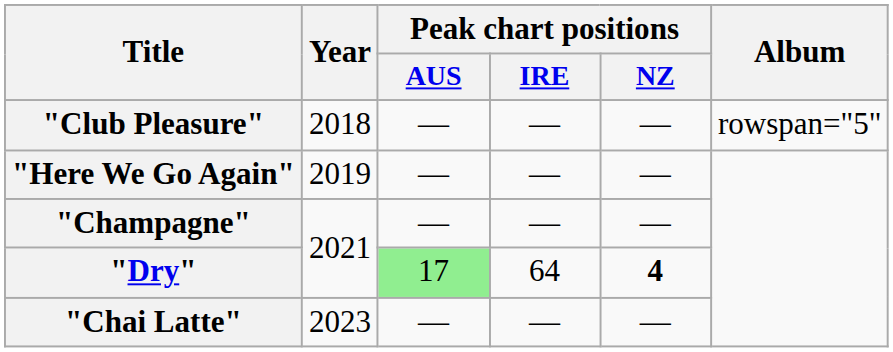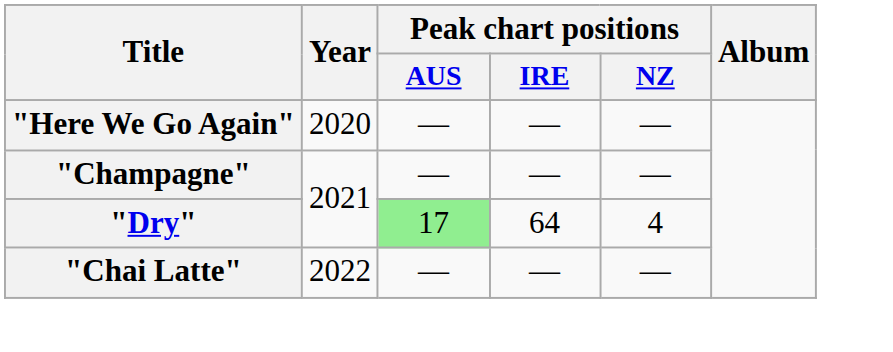- row: (153, 124)
(340, 173) 2019 -> (340, 124) 2020
(655, 272) bold -> (655, 222) normal
(340, 321) 2023 -> (340, 272) 2022
